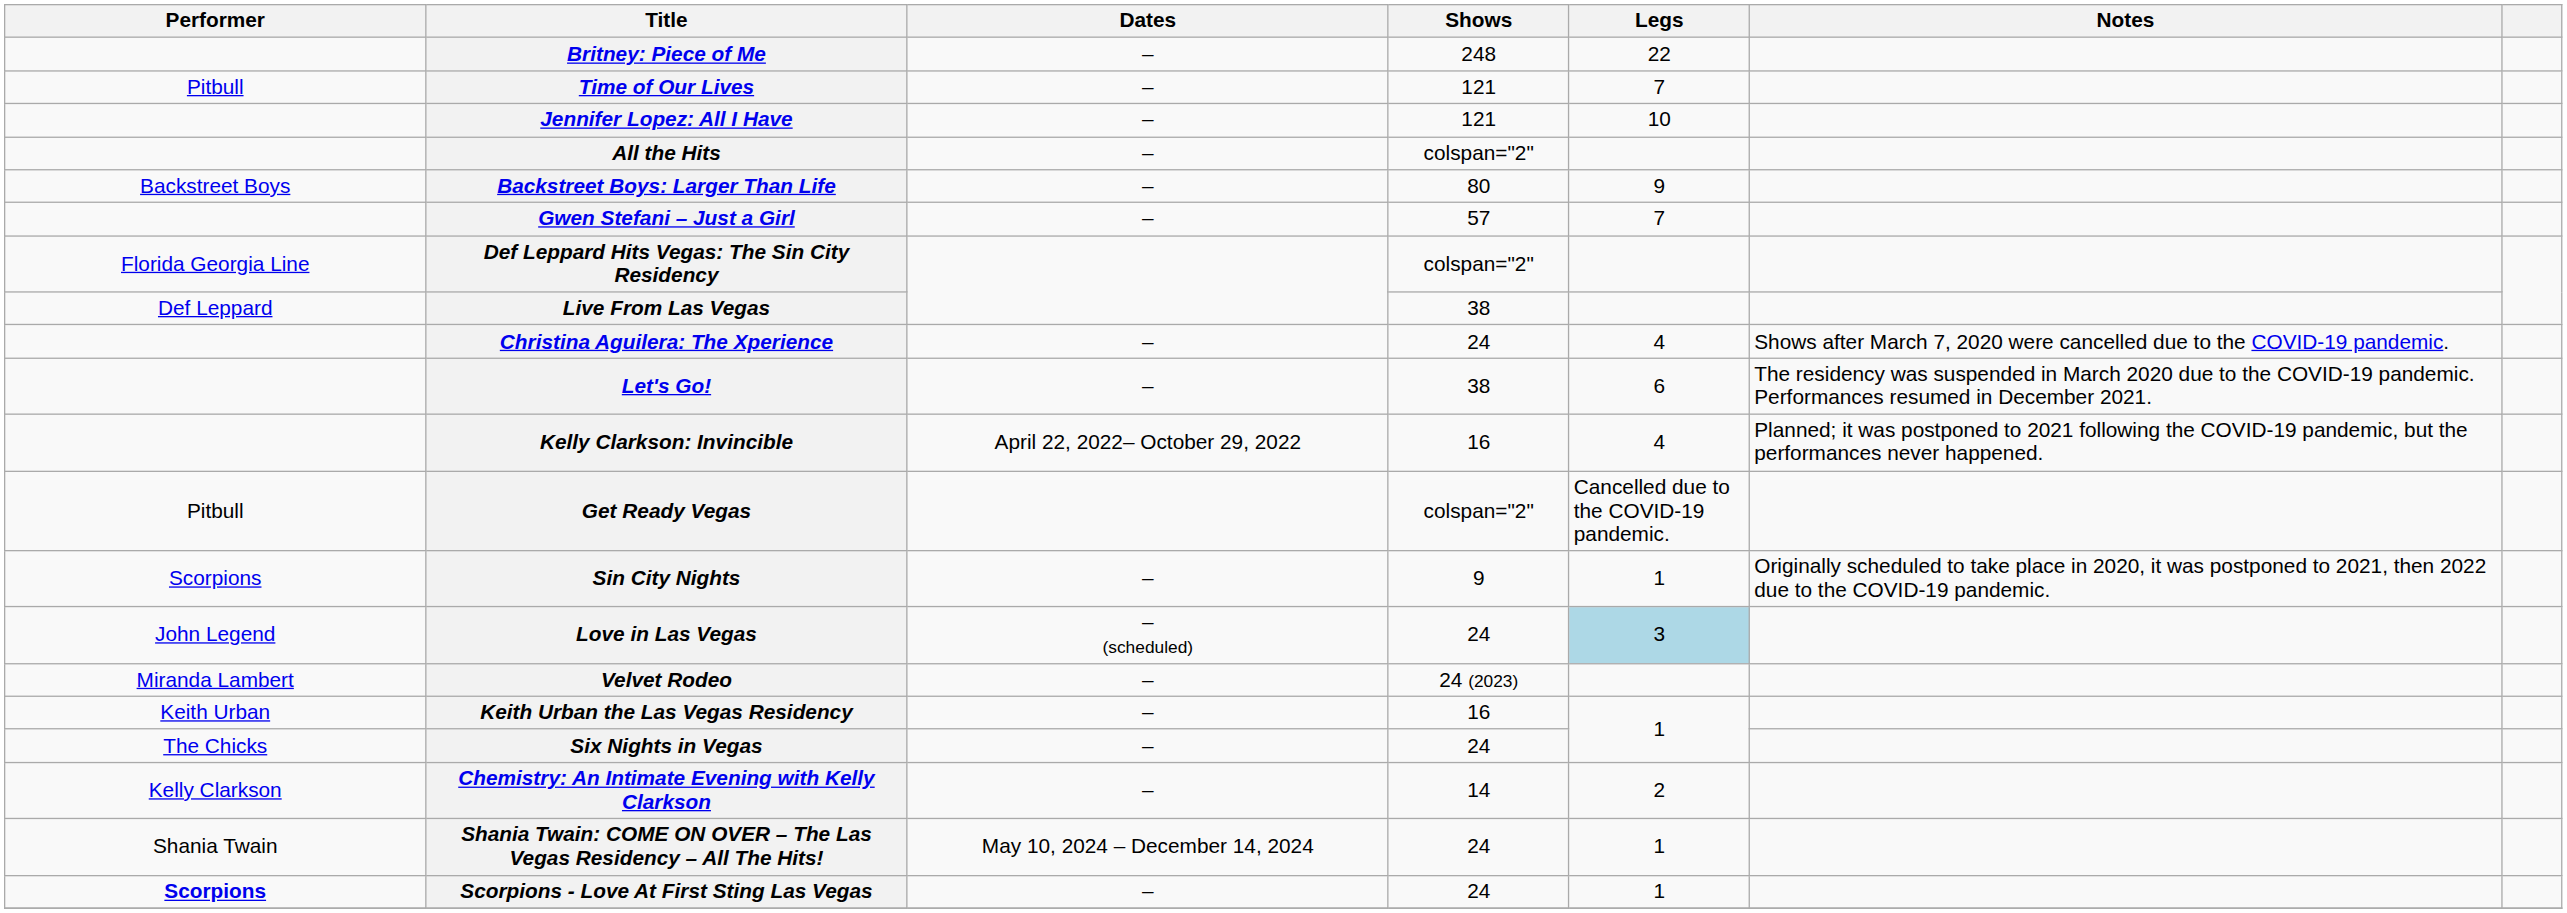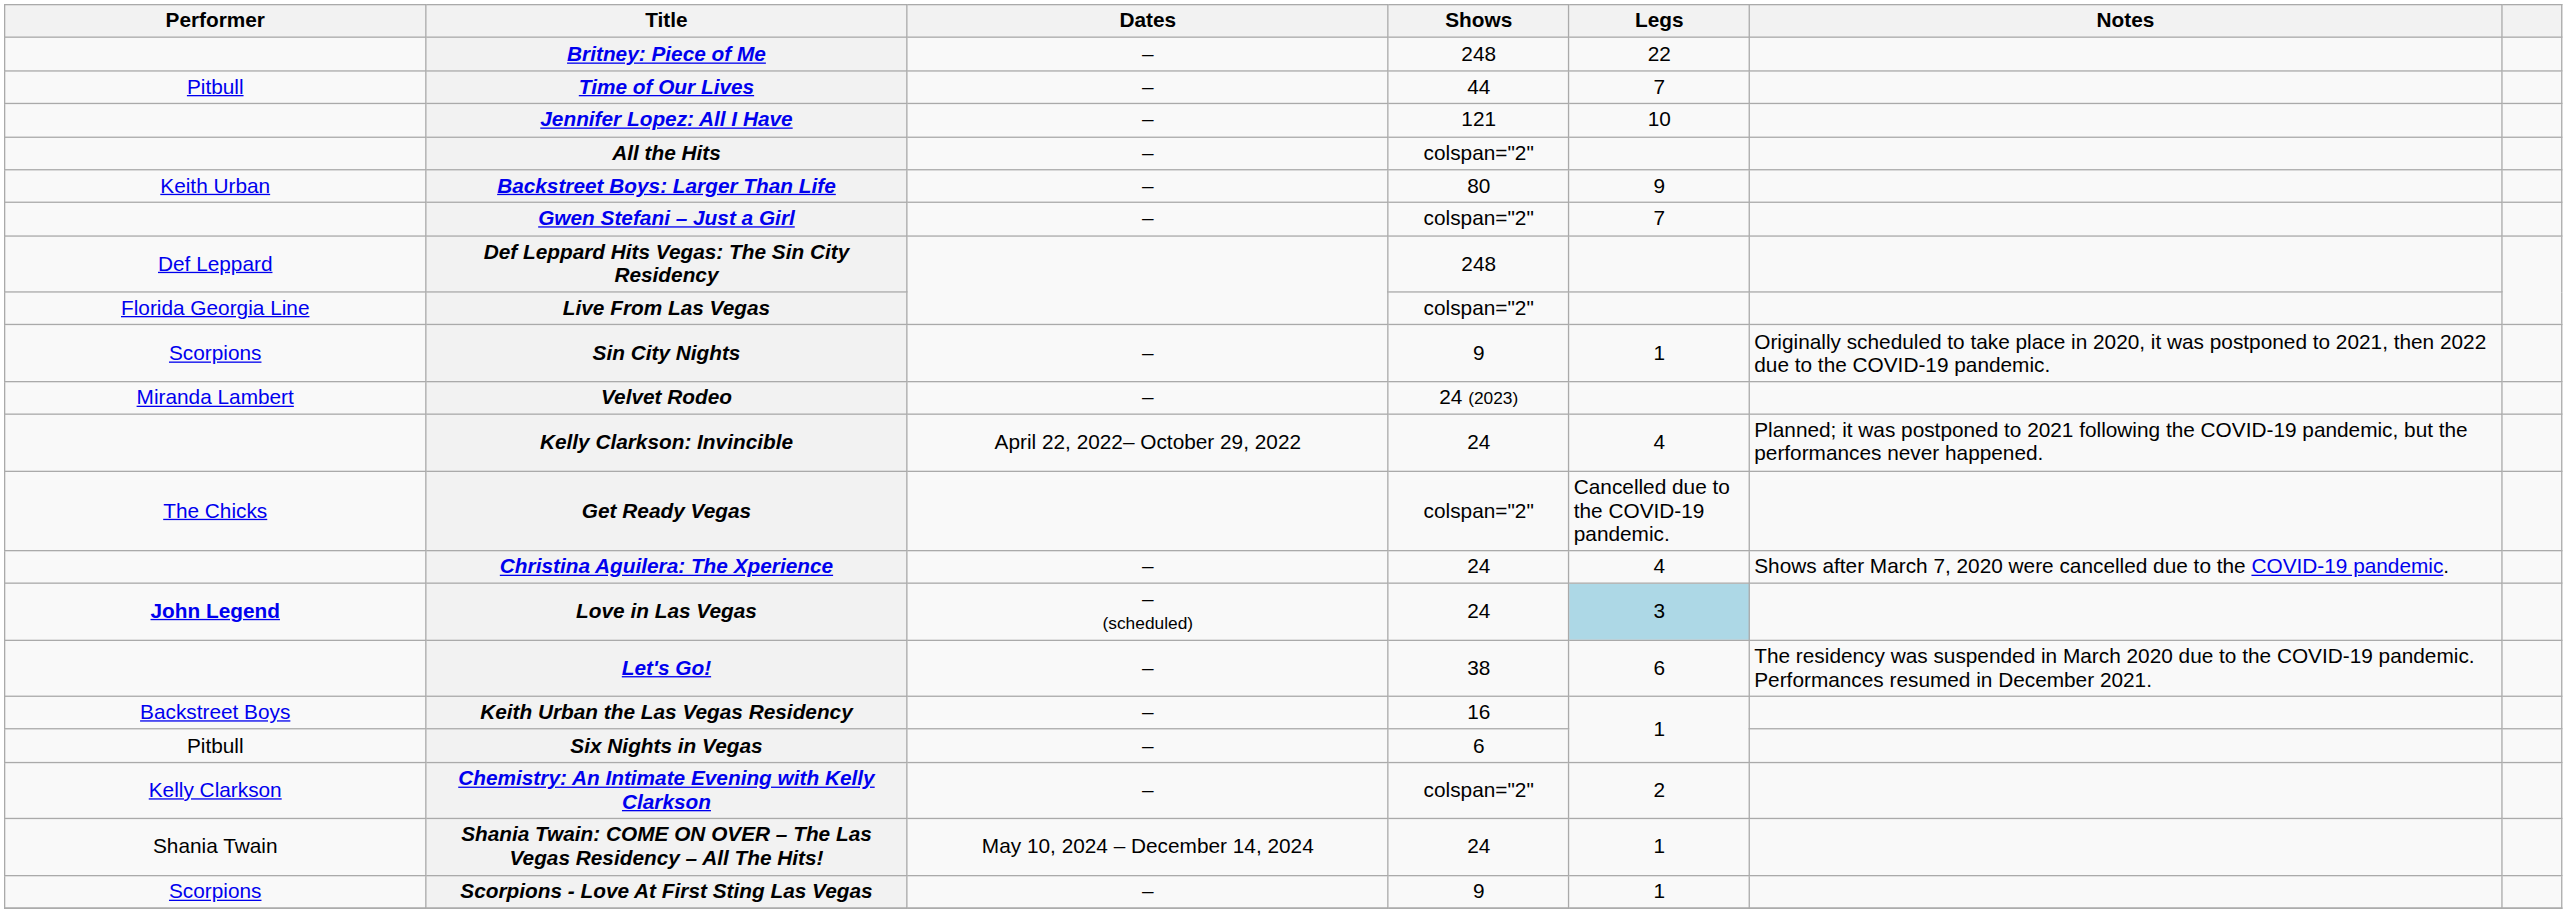(1479, 86) 121 -> (1479, 86) 44
(215, 185) Backstreet Boys -> (215, 185) Keith Urban
(1479, 218) 57 -> (1479, 218) colspan="2"
(215, 263) Florida Georgia Line -> (215, 263) Def Leppard
(1479, 263) colspan="2" -> (1479, 263) 248
(215, 308) Def Leppard -> (215, 308) Florida Georgia Line
(1479, 308) 38 -> (1479, 308) colspan="2"
rows swapped: (666, 341) <-> (666, 578)
rows swapped: (666, 385) <-> (666, 679)
(1479, 442) 16 -> (1479, 442) 24
(215, 510) Pitbull -> (215, 510) The Chicks
(215, 634) normal -> (215, 611) bold
(215, 712) Keith Urban -> (215, 712) Backstreet Boys
(215, 745) The Chicks -> (215, 745) Pitbull
(1479, 745) 24 -> (1479, 745) 6
(1479, 790) 14 -> (1479, 790) colspan="2"
(215, 891) bold -> (215, 891) normal
(1479, 891) 24 -> (1479, 891) 9
